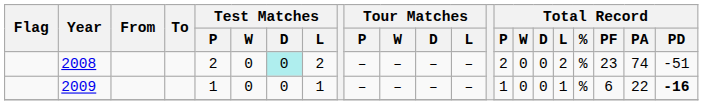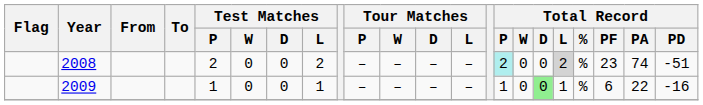(284, 64) paleturquoise background -> (284, 64) no background
(503, 64) no background -> (503, 64) paleturquoise background
(563, 64) no background -> (563, 64) lightgrey background
(543, 88) no background -> (543, 88) lightgreen background
(676, 88) bold -> (676, 88) normal
